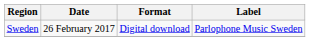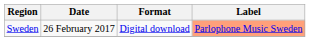(248, 28) no background -> (248, 28) lightsalmon background
